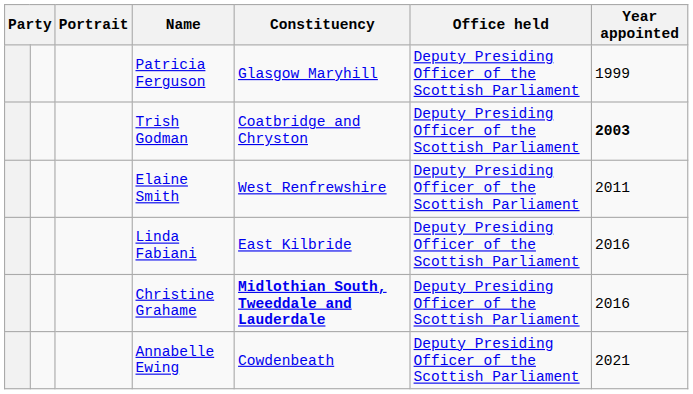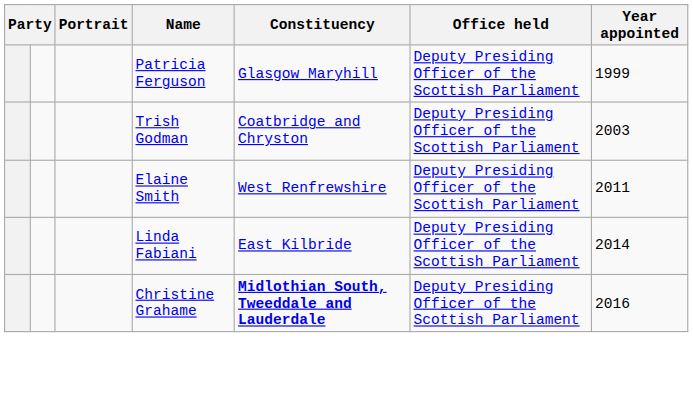(612, 131) bold -> (612, 131) normal
(612, 246) 2016 -> (612, 246) 2014
- row: (175, 360)
